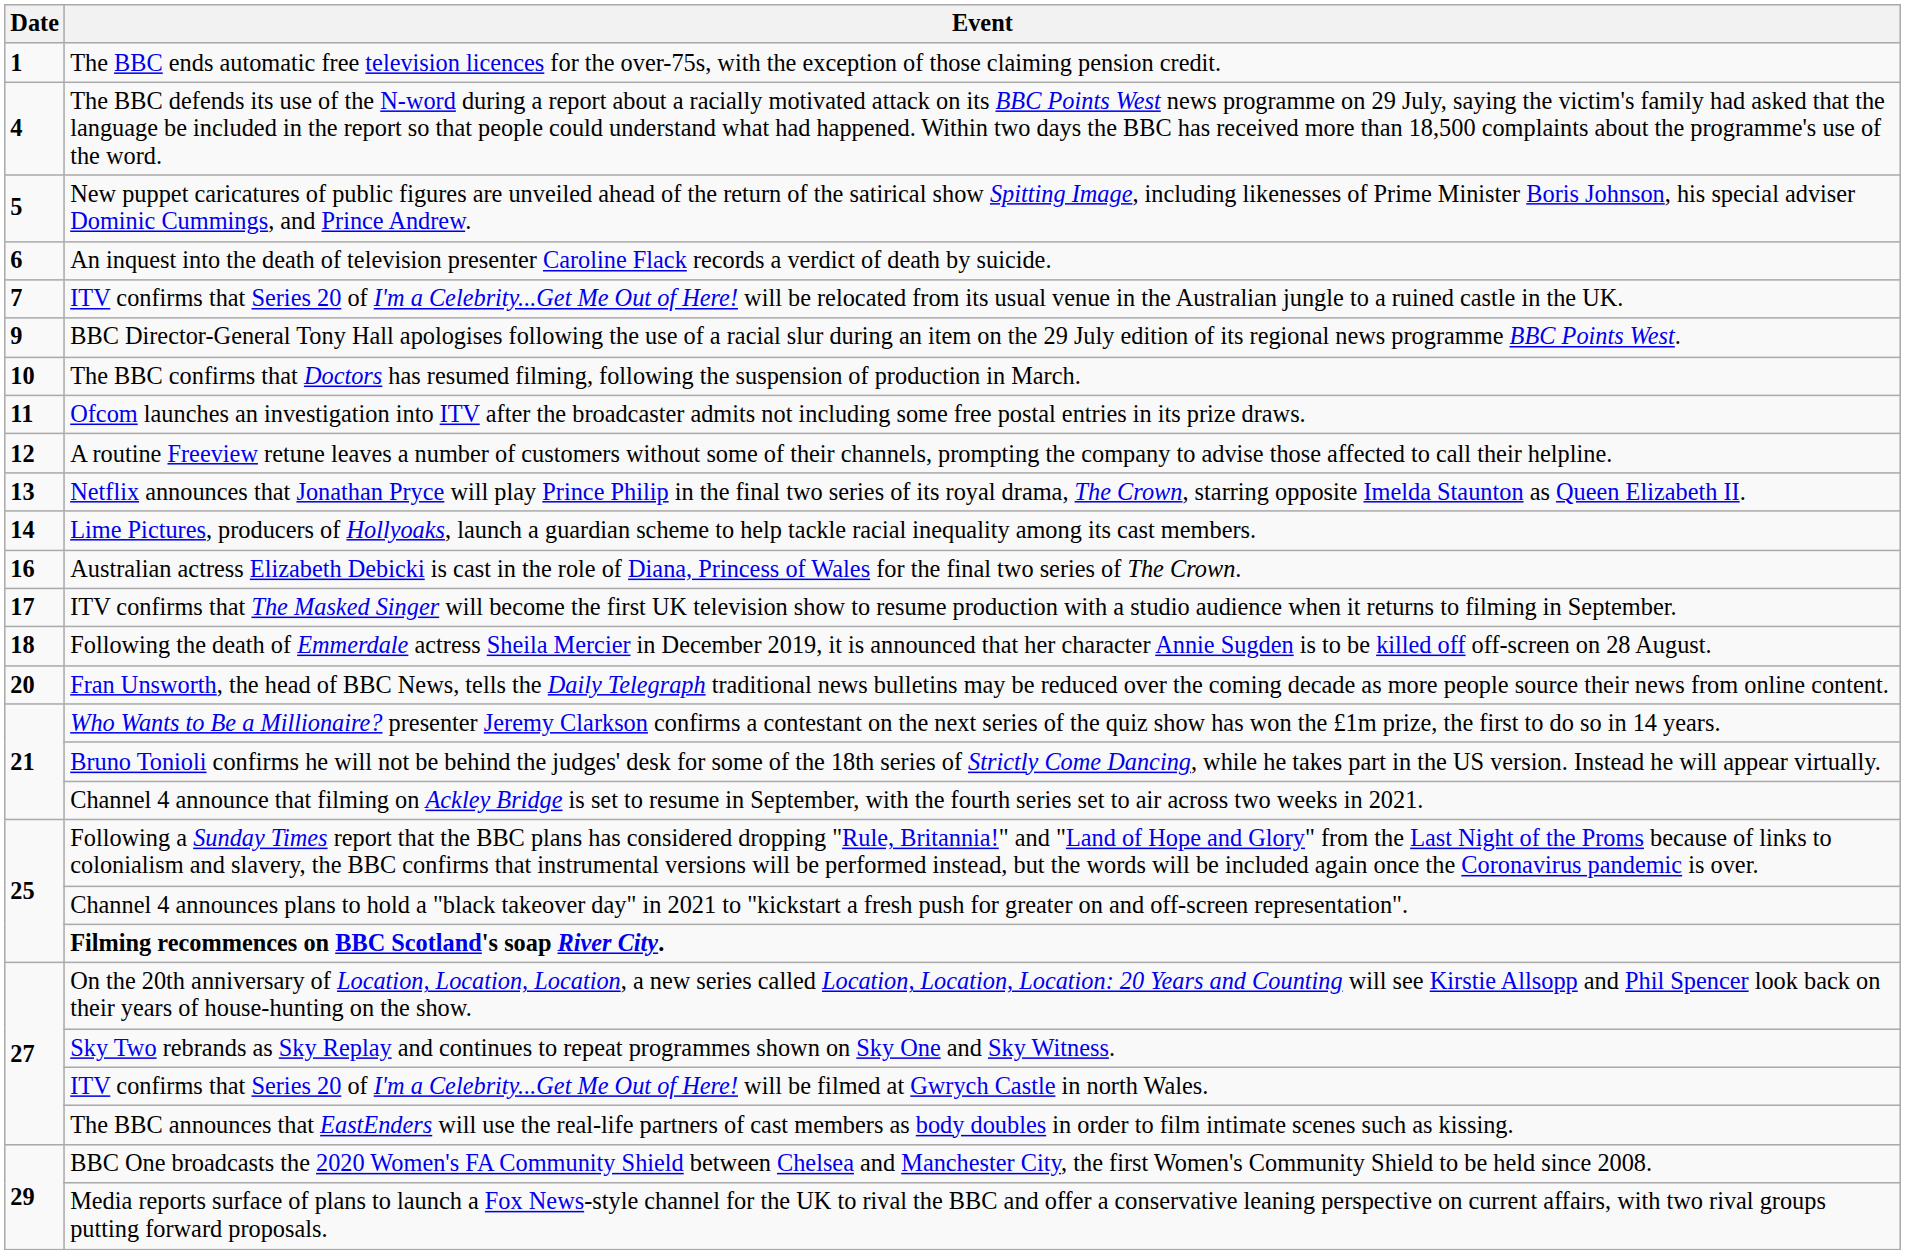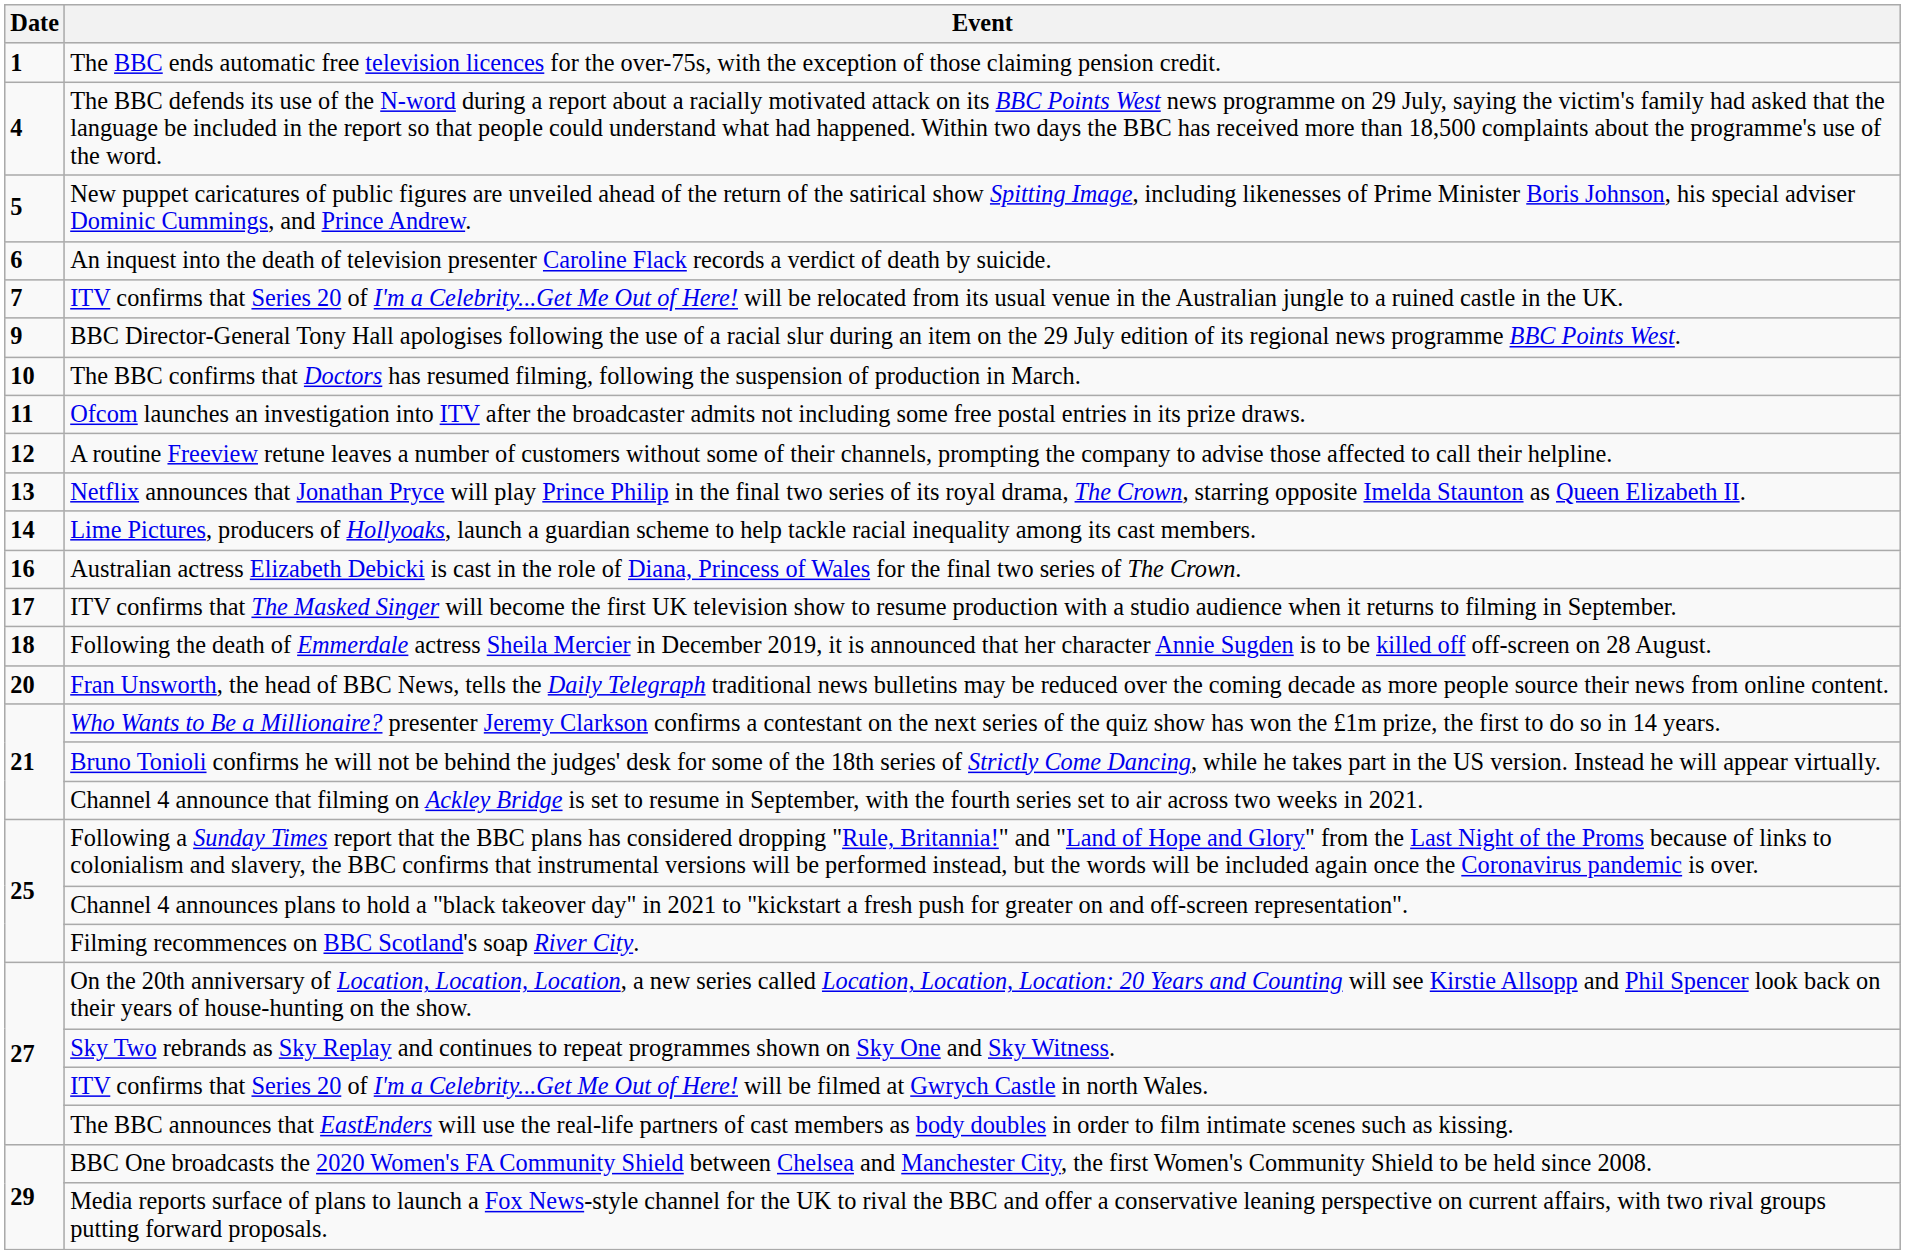(367, 943) bold -> (355, 943) normal
